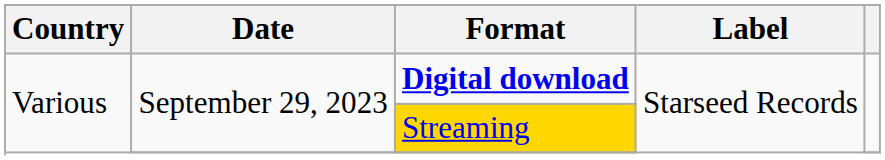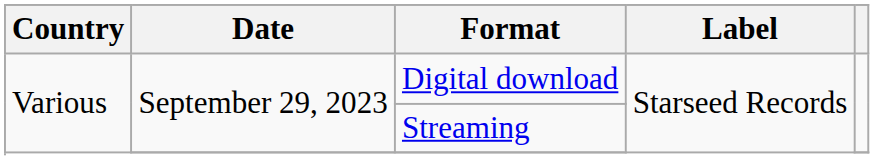(515, 78) bold -> (510, 78) normal
(466, 127) gold background -> (466, 127) no background
